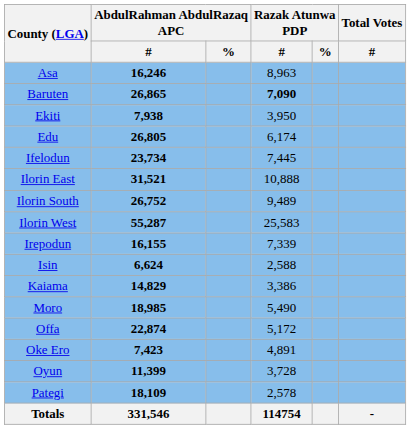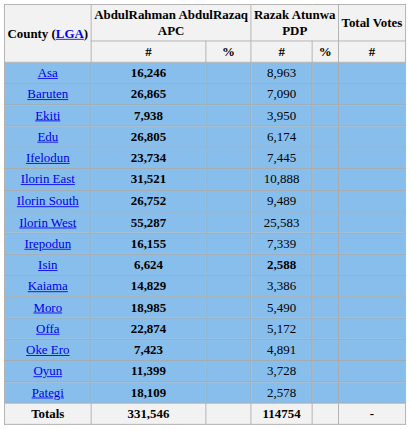(282, 94) bold -> (282, 94) normal
(282, 264) normal -> (282, 264) bold
